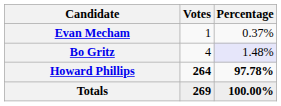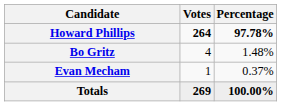rows swapped: (92, 71) <-> (92, 33)
(258, 52) lavender background -> (258, 52) no background
